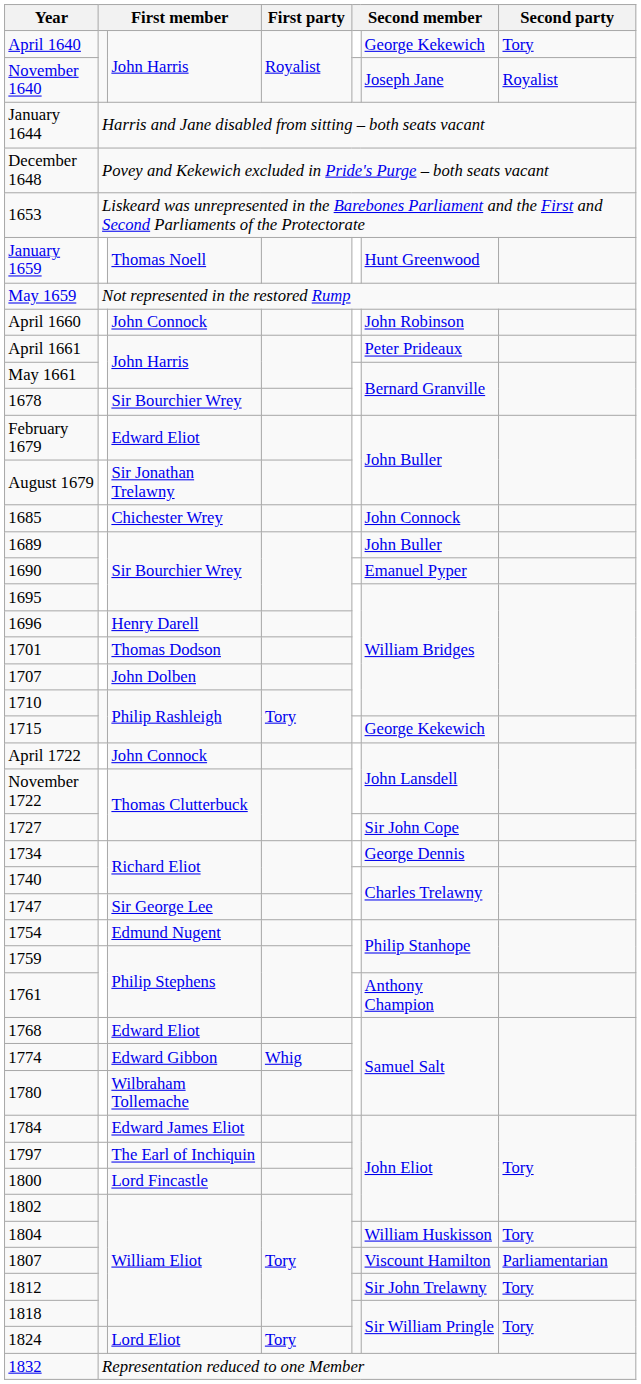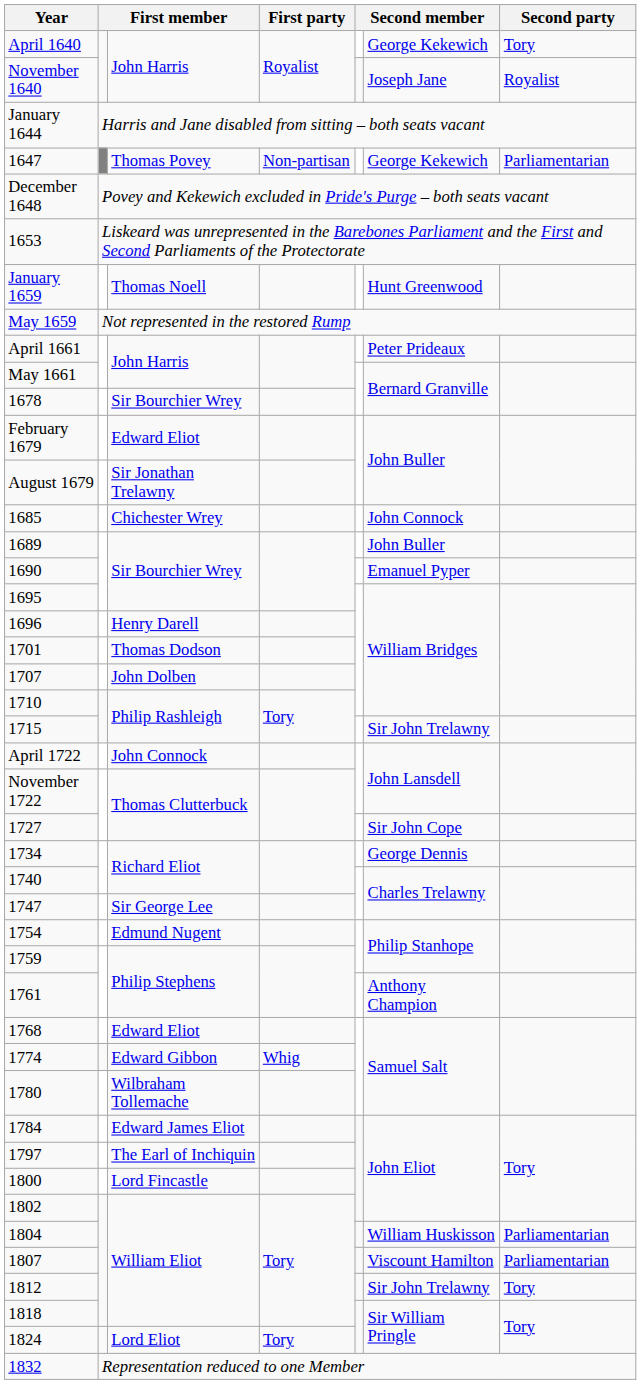+ row: (25, 160)
- row: (45, 322)
(425, 729) George Kekewich -> (429, 729) Sir John Trelawny
(518, 1234) Tory -> (556, 1234) Parliamentarian
